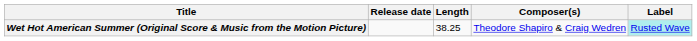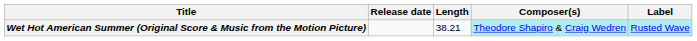(448, 28) 38.25 -> (448, 28) 38.21
(550, 28) no background -> (550, 28) paleturquoise background
